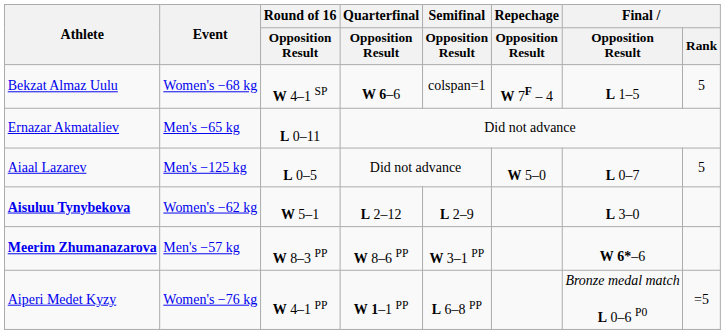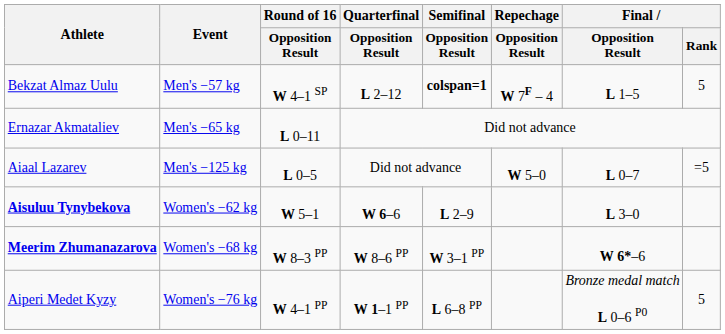(210, 86) Women's −68 kg -> (201, 86) Men's −57 kg
(381, 95) W 6–6 -> (381, 95) L 2–12
(457, 86) normal -> (457, 86) bold
(702, 167) 5 -> (702, 167) =5
(381, 215) L 2–12 -> (381, 215) W 6–6
(201, 248) Men's −57 kg -> (210, 248) Women's −68 kg
(702, 300) =5 -> (702, 300) 5
